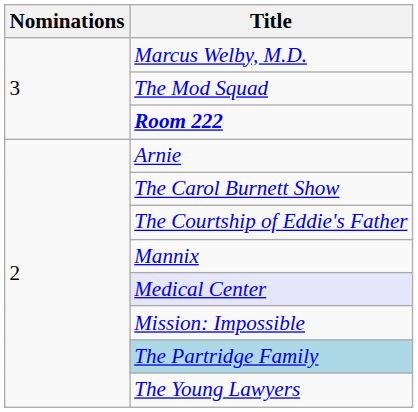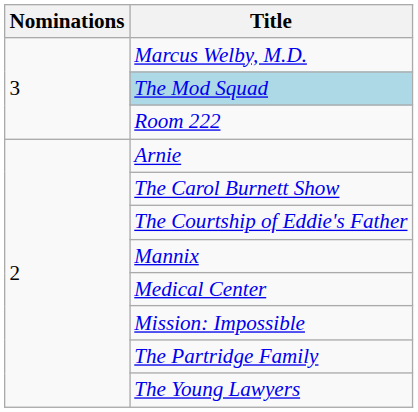(201, 88) no background -> (201, 88) lightblue background
(179, 121) bold -> (177, 121) normal
(200, 289) lavender background -> (200, 289) no background
(226, 356) lightblue background -> (226, 356) no background
